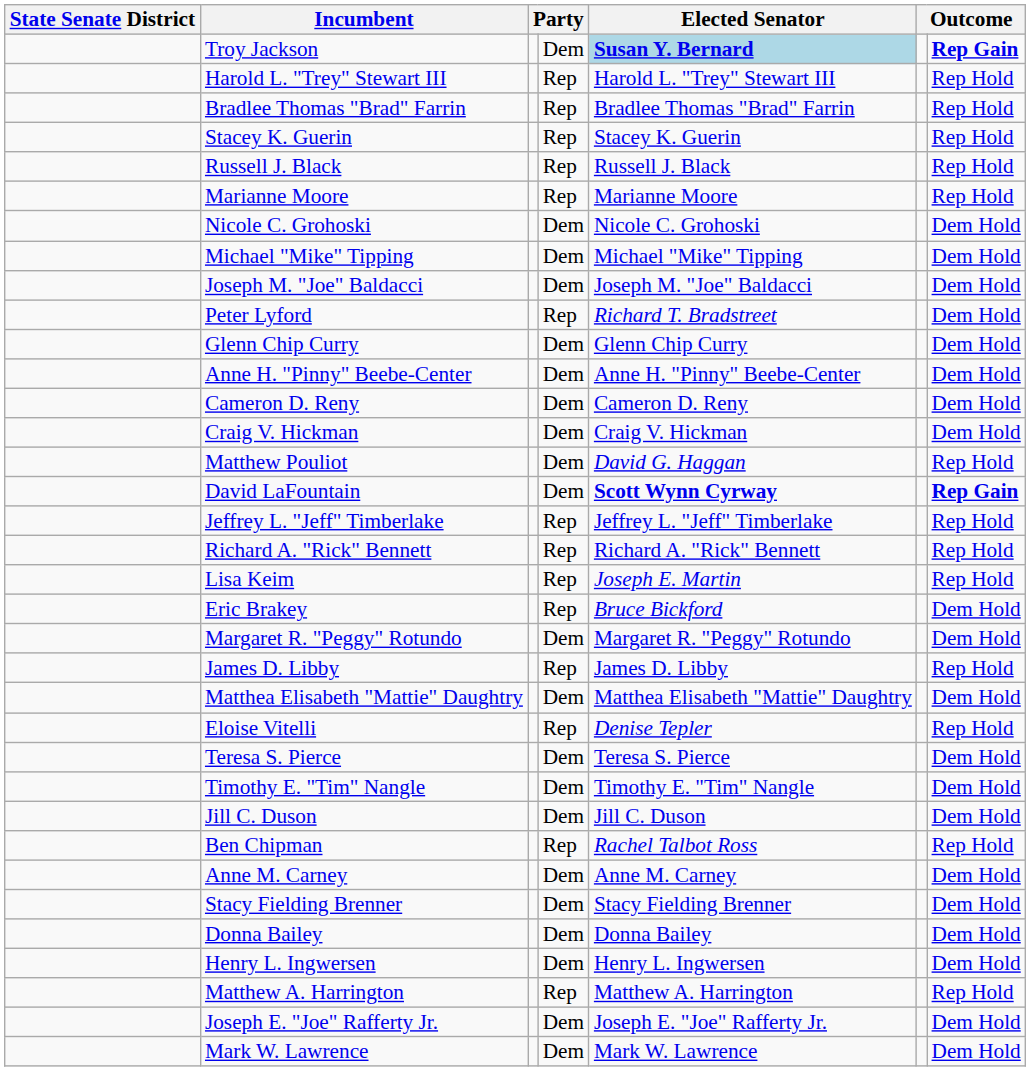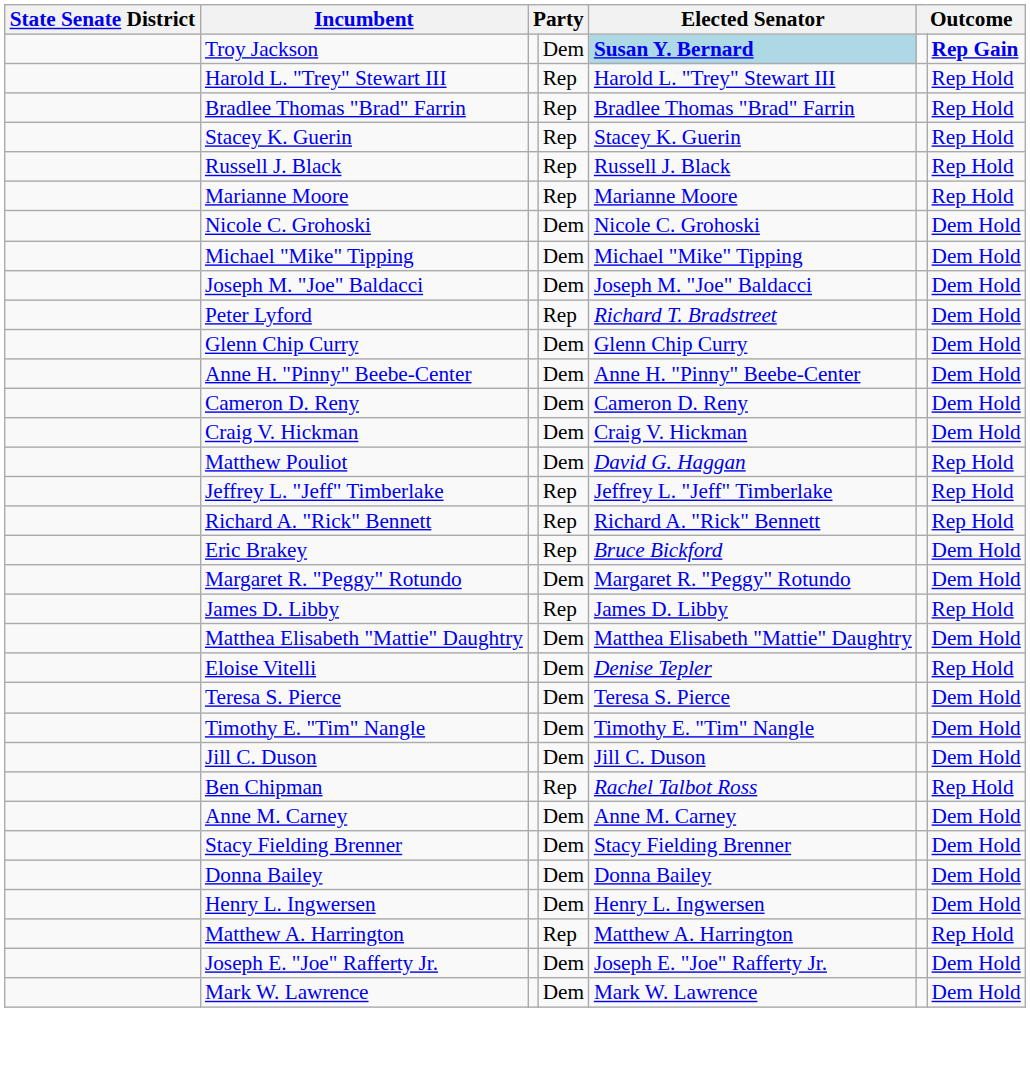- row: (283, 491)
- row: (250, 579)
(560, 727) Rep -> (563, 668) Dem
